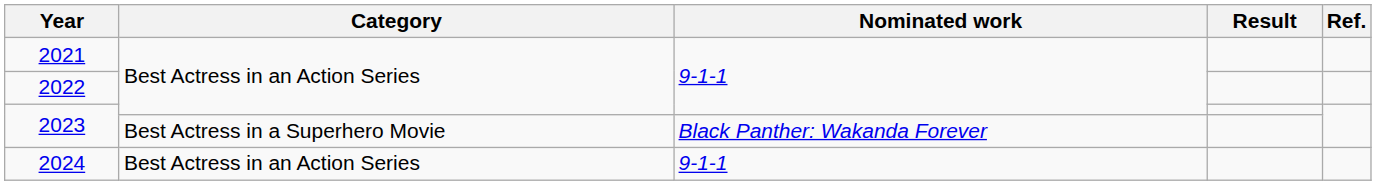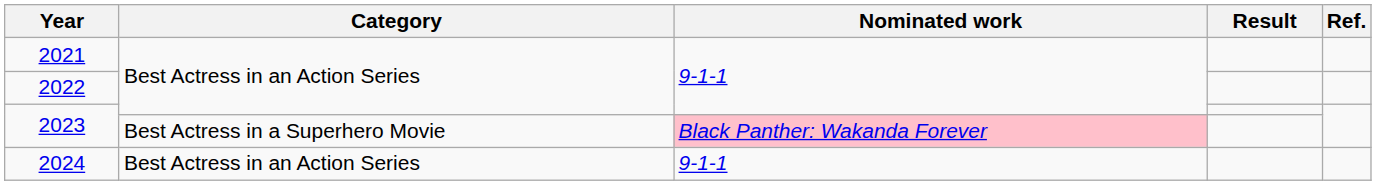(833, 130) no background -> (833, 130) pink background
